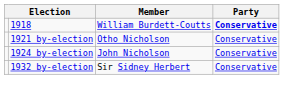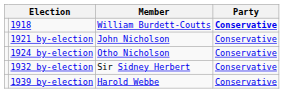(133, 39) Otho Nicholson -> (133, 39) John Nicholson
(133, 53) John Nicholson -> (133, 53) Otho Nicholson
+ row: (52, 81)
